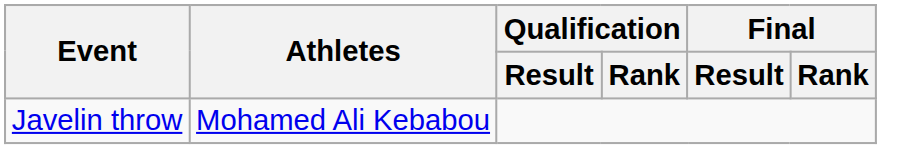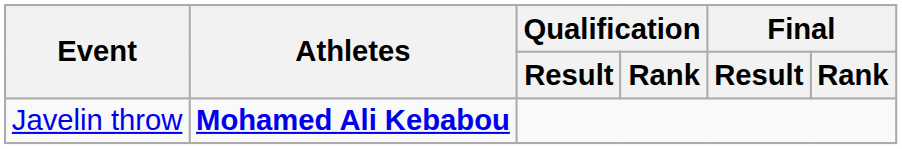(343, 121) normal -> (353, 121) bold
